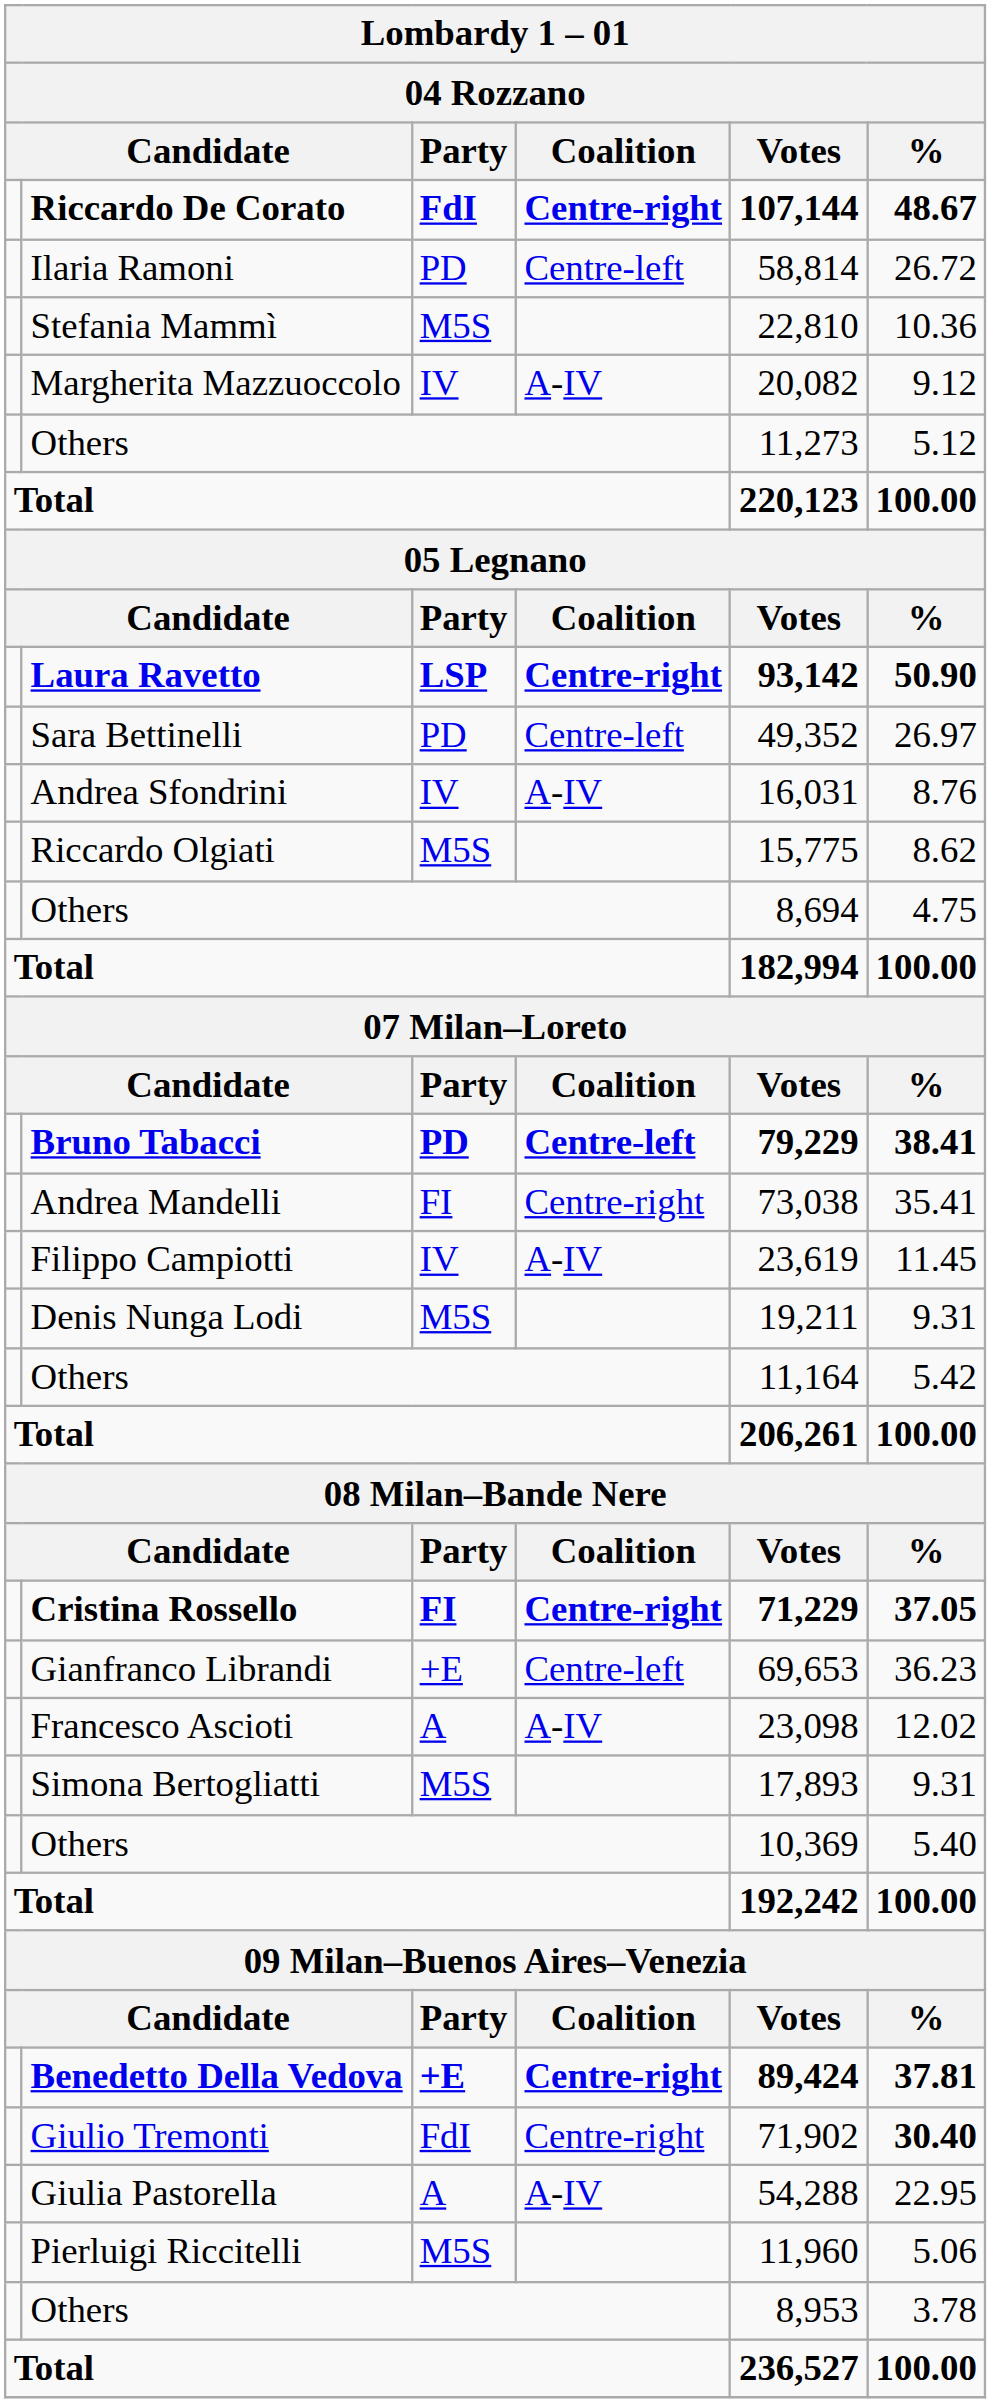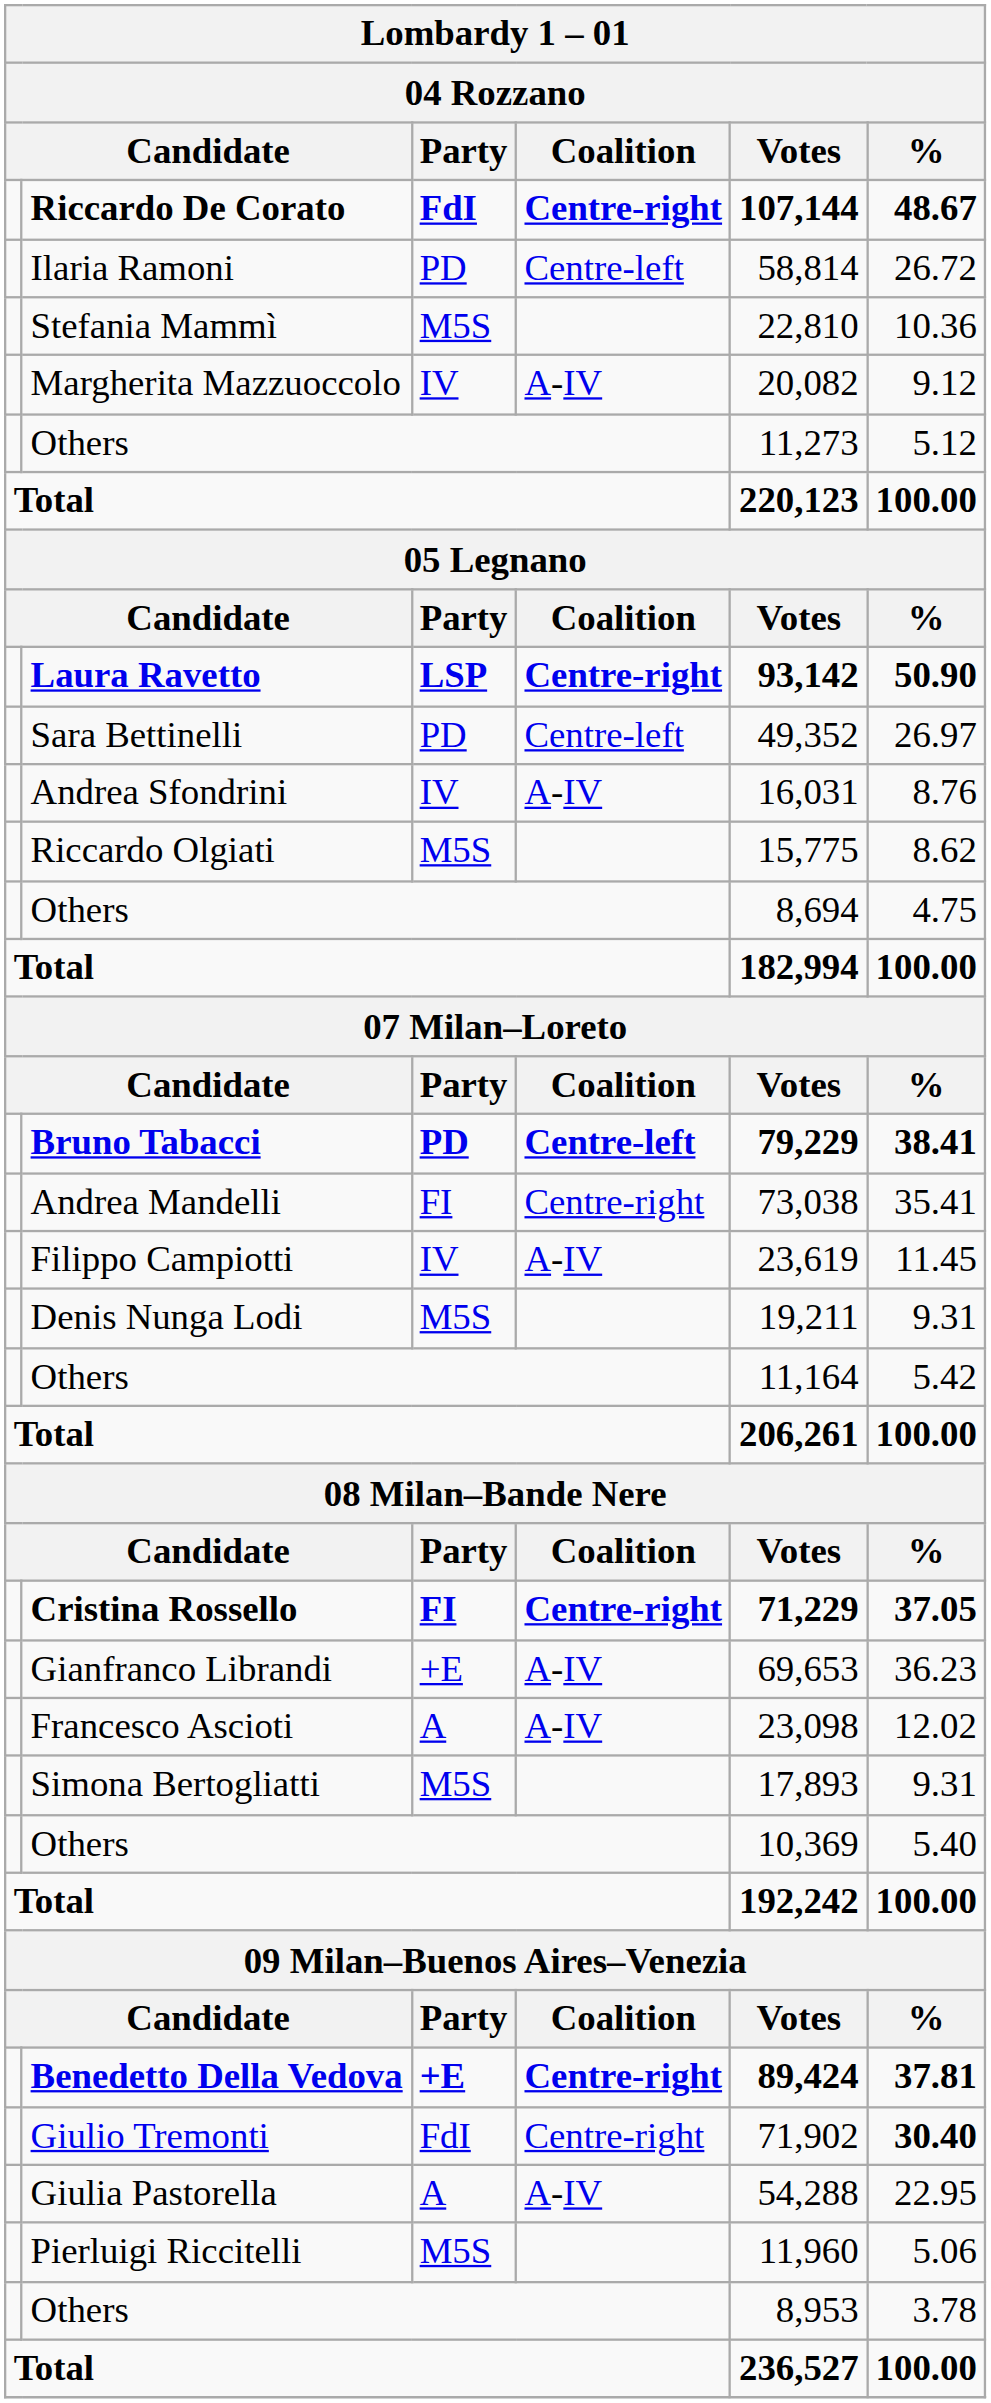(604, 1667) Centre-left -> (563, 1667) A-IV
